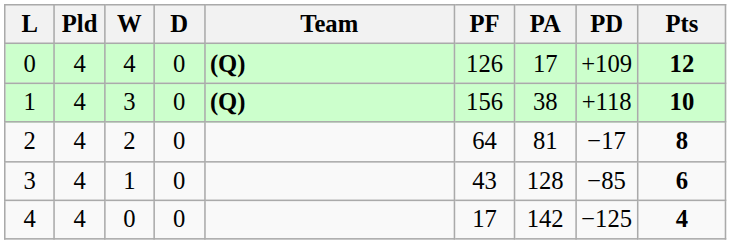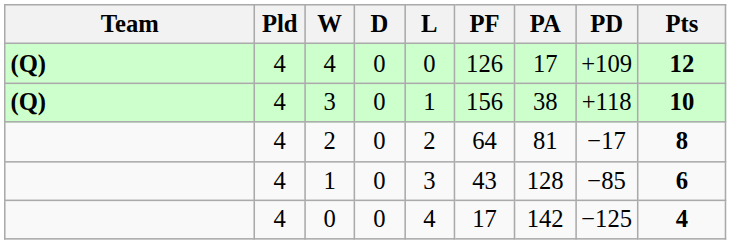columns swapped: (329, 24) <-> (30, 24)
